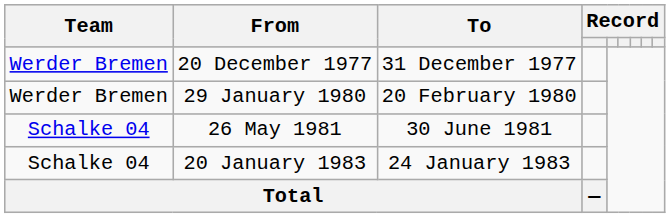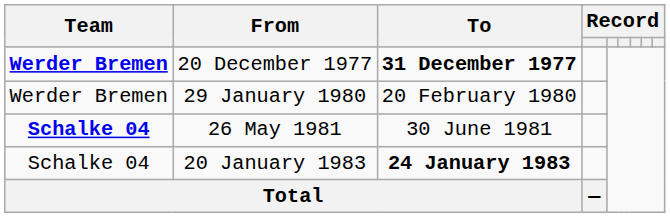(89, 64) normal -> (89, 64) bold
(479, 64) normal -> (479, 64) bold
(89, 130) normal -> (89, 130) bold
(479, 163) normal -> (479, 163) bold
